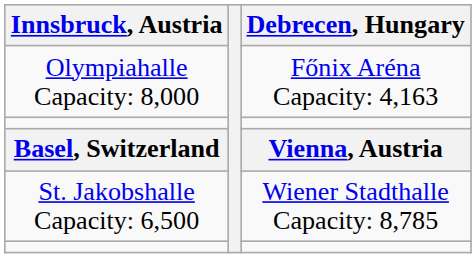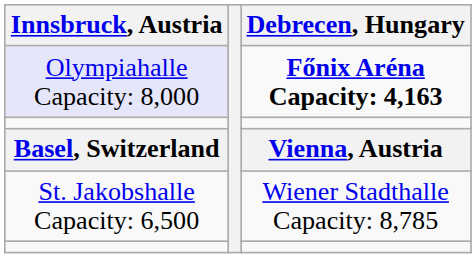(117, 81) no background -> (117, 81) lavender background
(356, 81) normal -> (356, 81) bold
